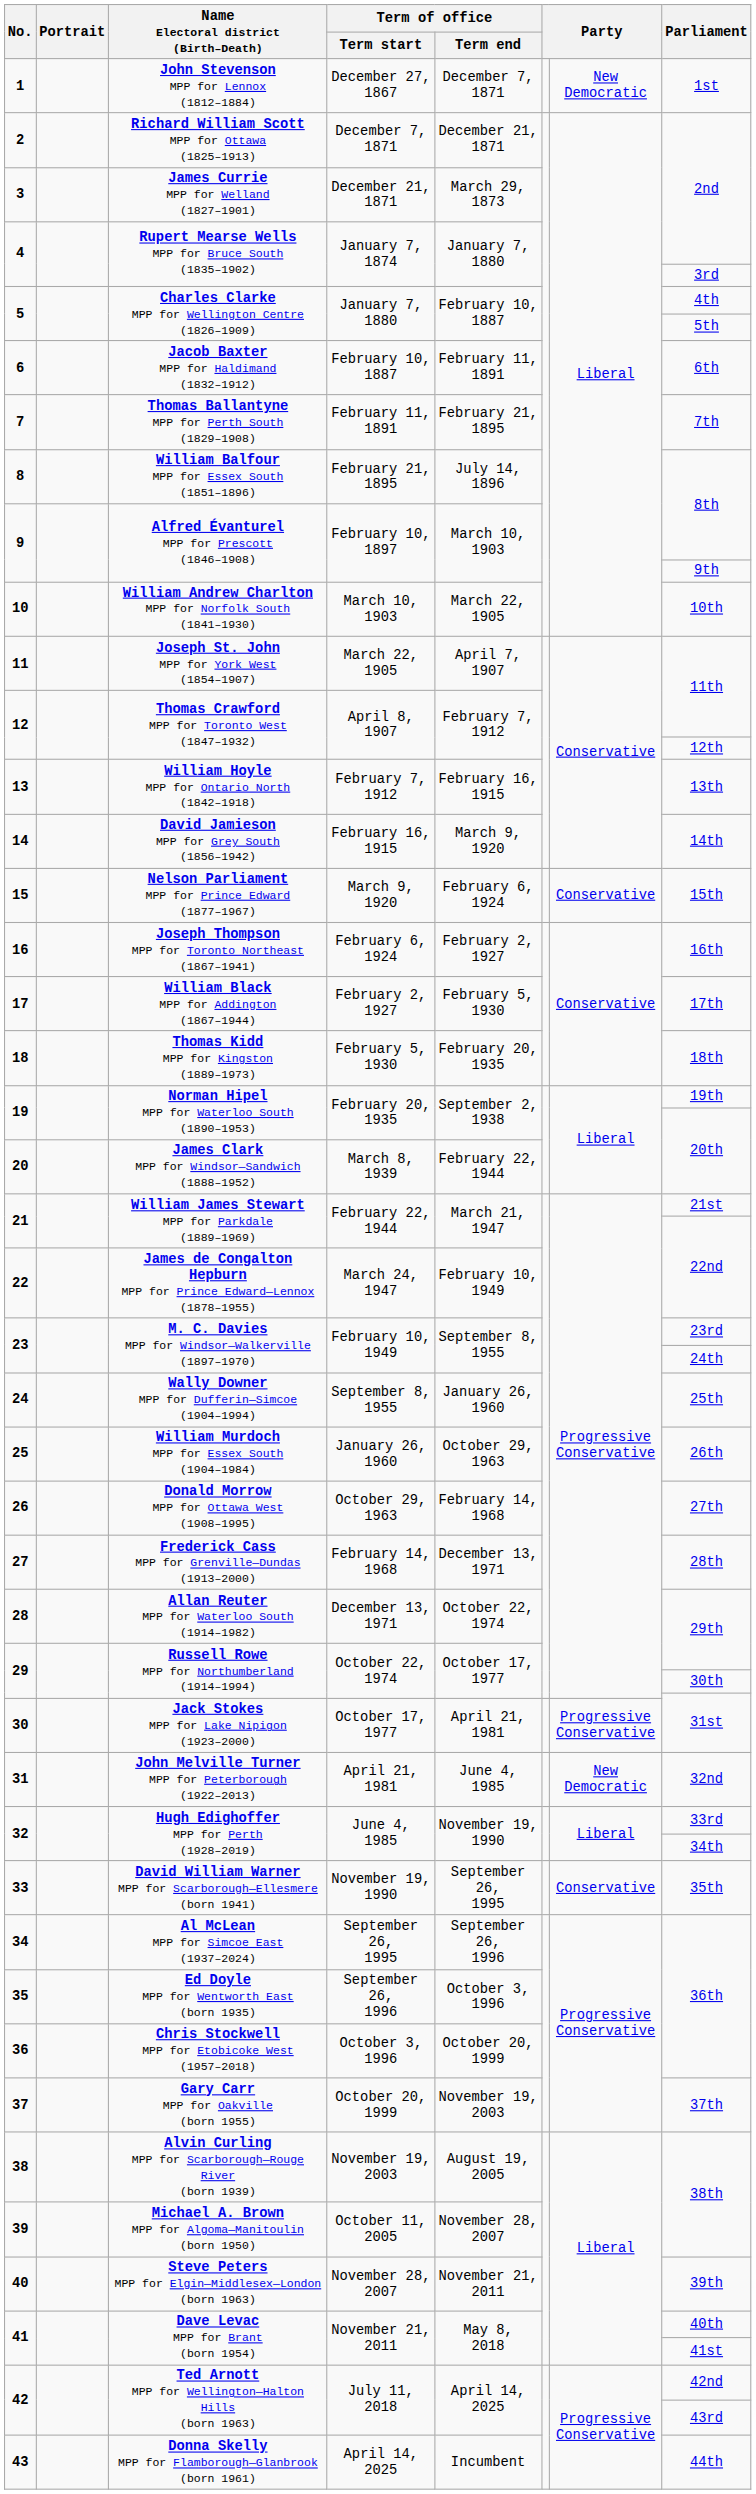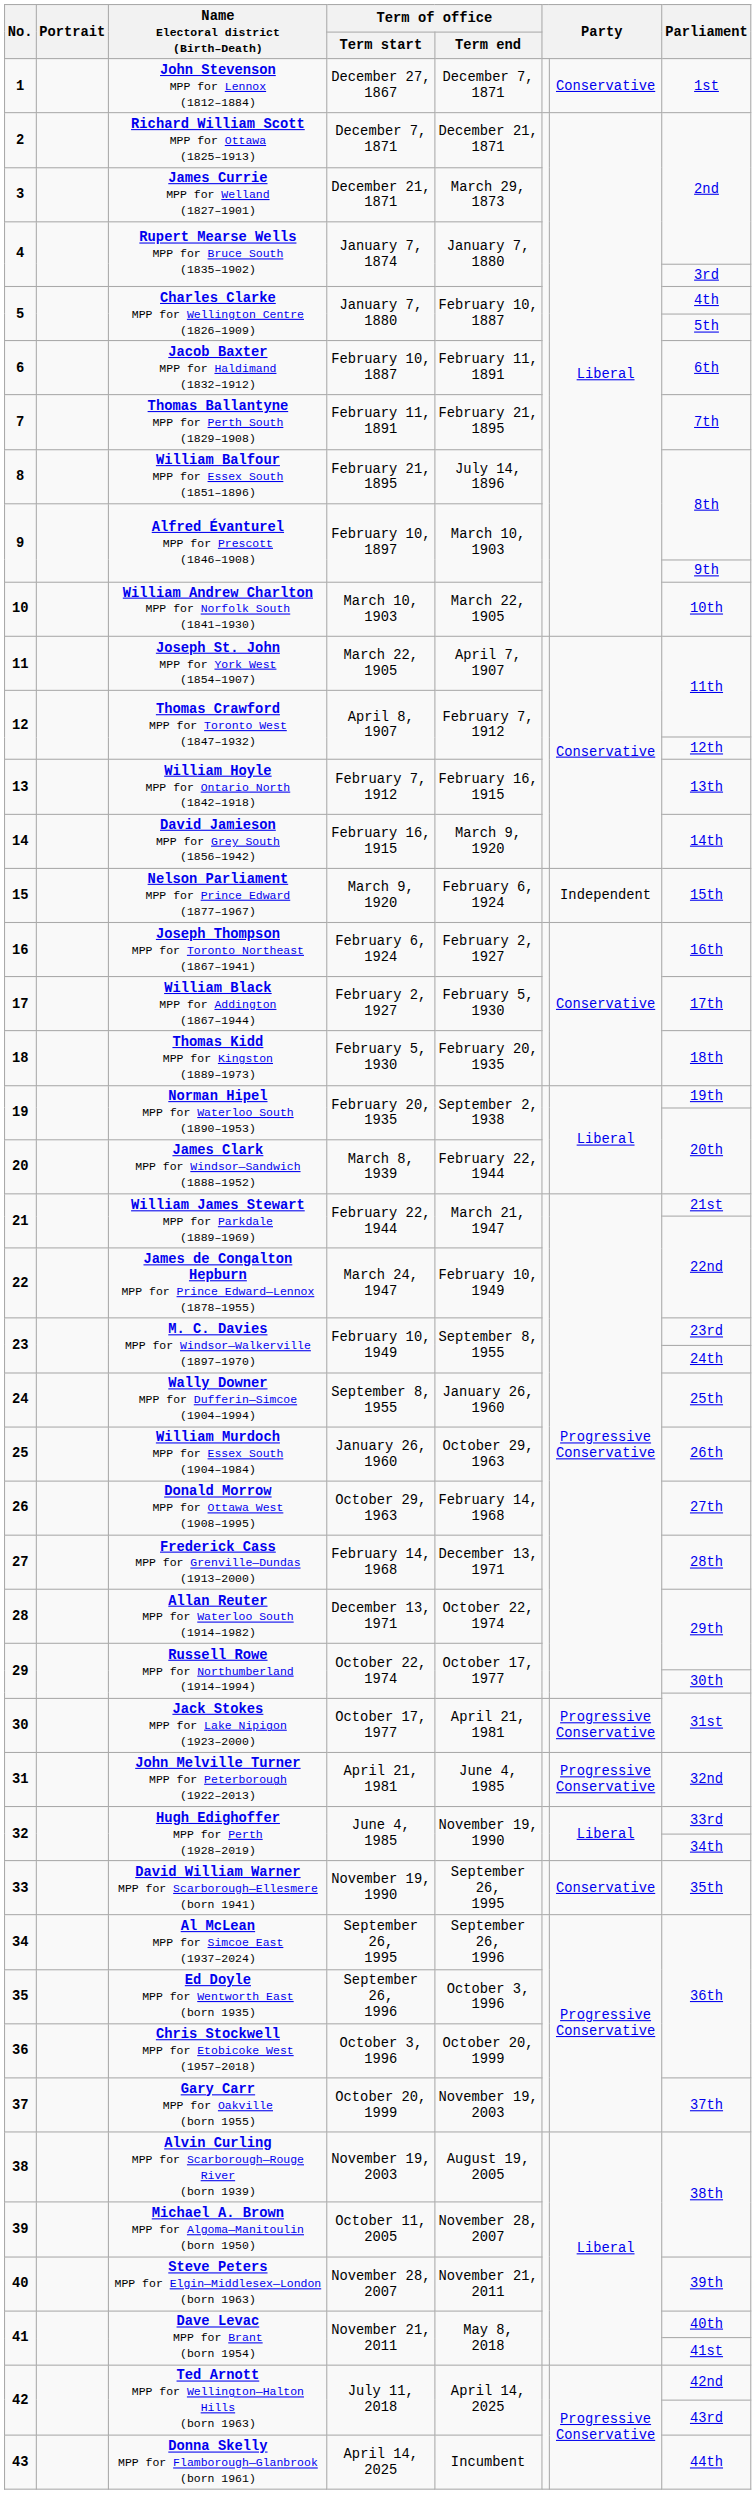(606, 86) New Democratic -> (606, 86) Conservative
(606, 895) Conservative -> (606, 895) Independent
(606, 1779) New Democratic -> (606, 1779) Progressive Conservative
